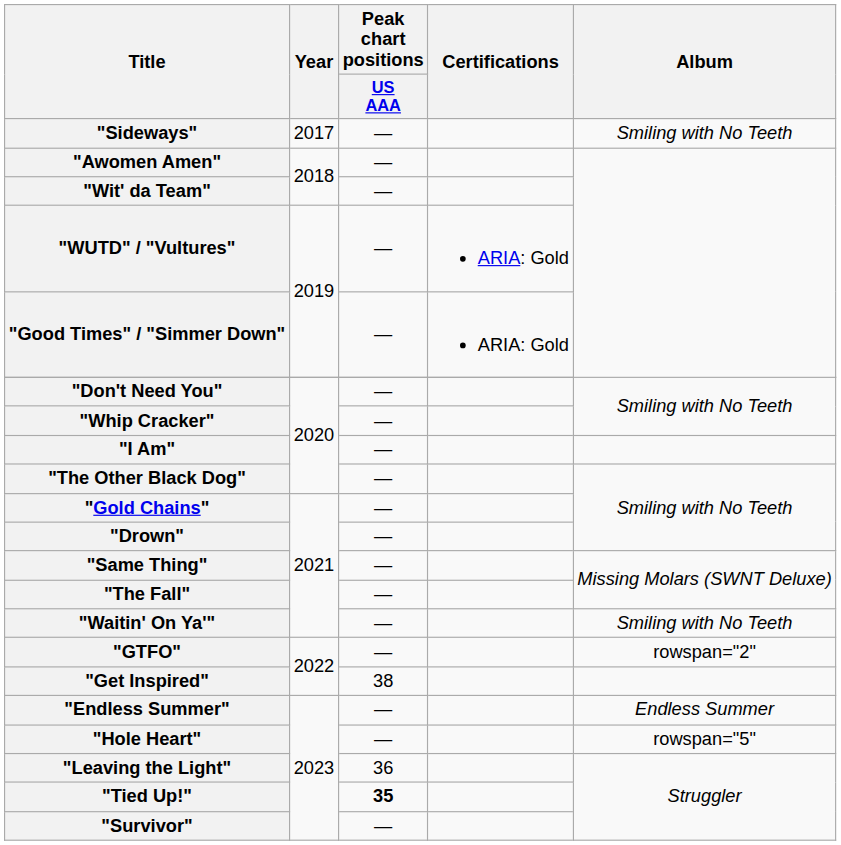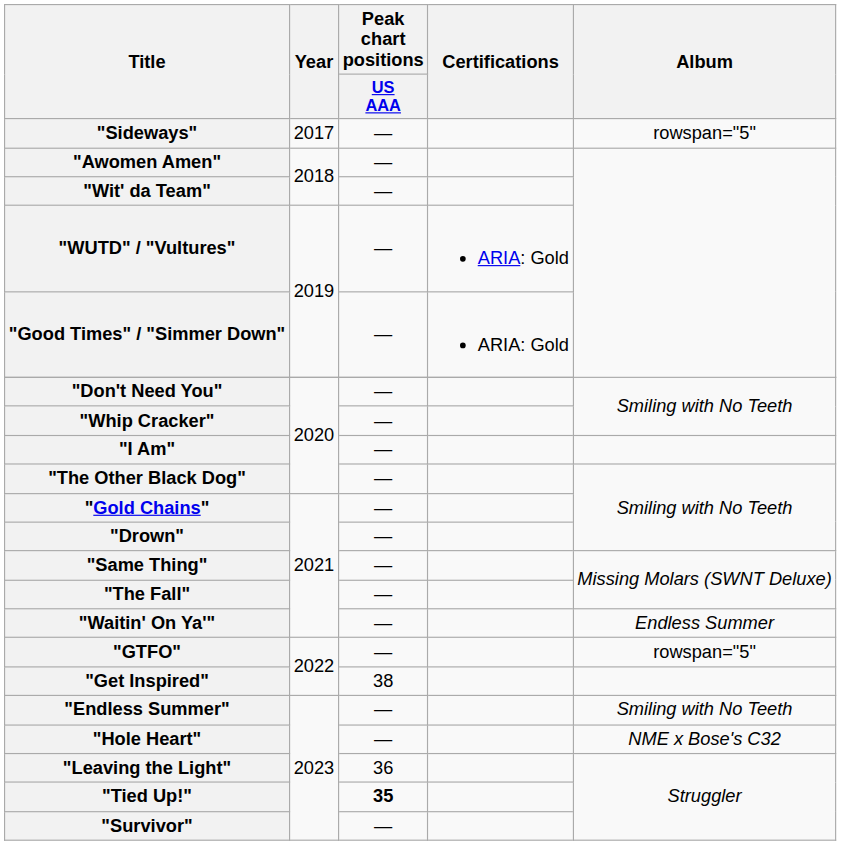(705, 133) Smiling with No Teeth -> (705, 133) rowspan="5"
(705, 623) Smiling with No Teeth -> (705, 623) Endless Summer
(705, 652) rowspan="2" -> (705, 652) rowspan="5"
(705, 709) Endless Summer -> (705, 709) Smiling with No Teeth
(705, 738) rowspan="5" -> (705, 738) NME x Bose's C32
